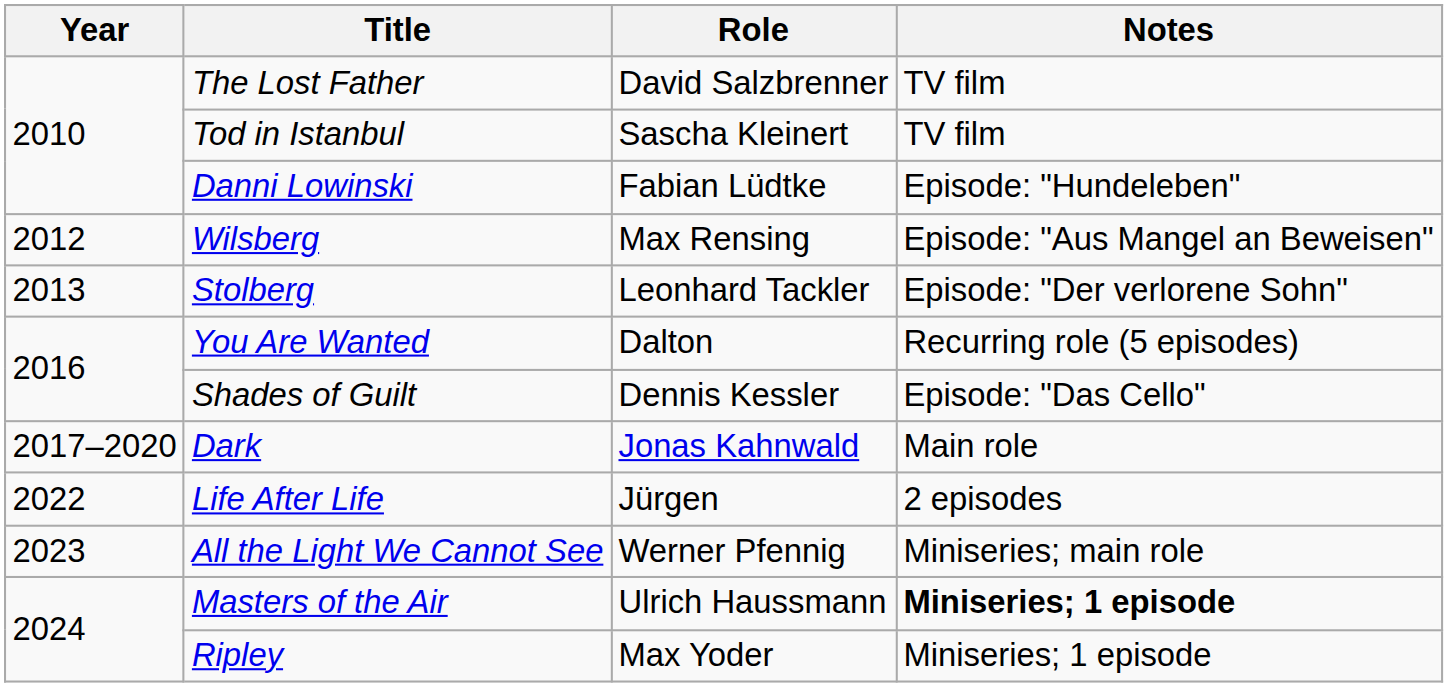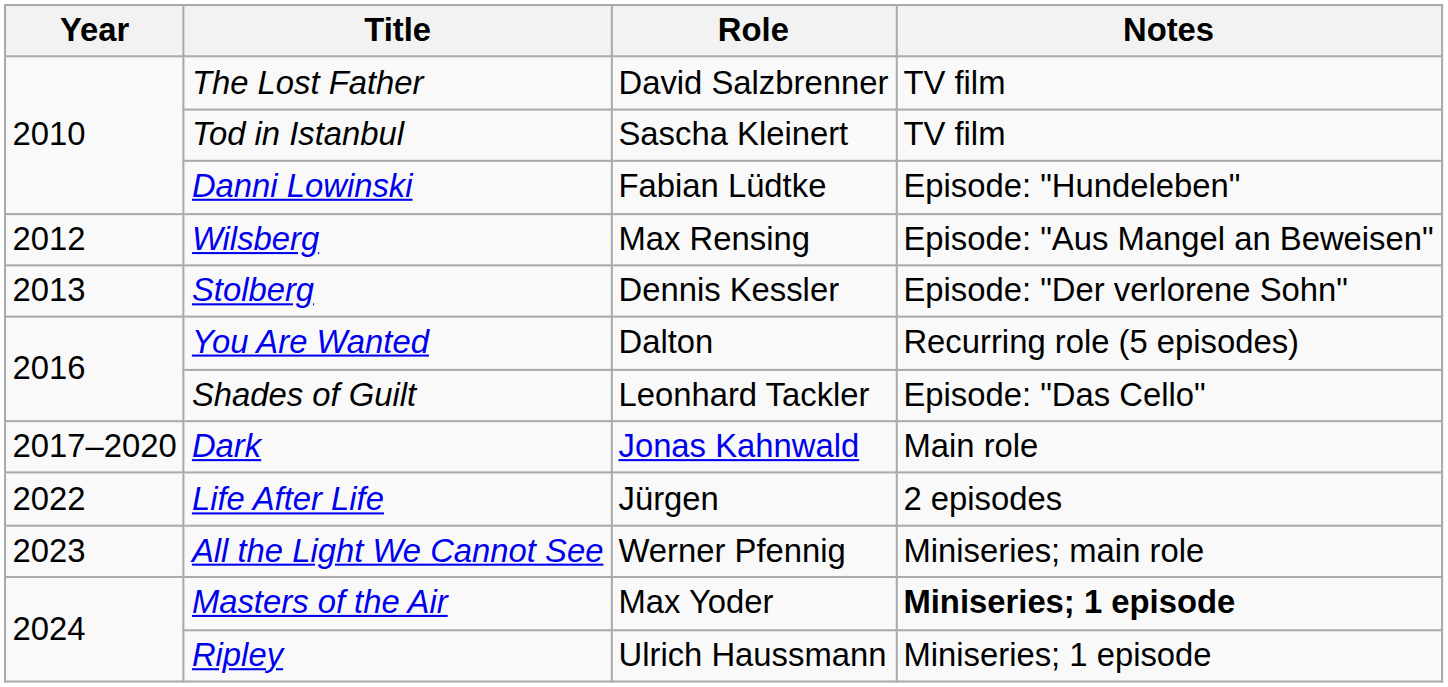(744, 290) Leonhard Tackler -> (729, 290) Dennis Kessler
(729, 394) Dennis Kessler -> (744, 394) Leonhard Tackler
(752, 602) Ulrich Haussmann -> (696, 602) Max Yoder
(696, 654) Max Yoder -> (752, 654) Ulrich Haussmann
